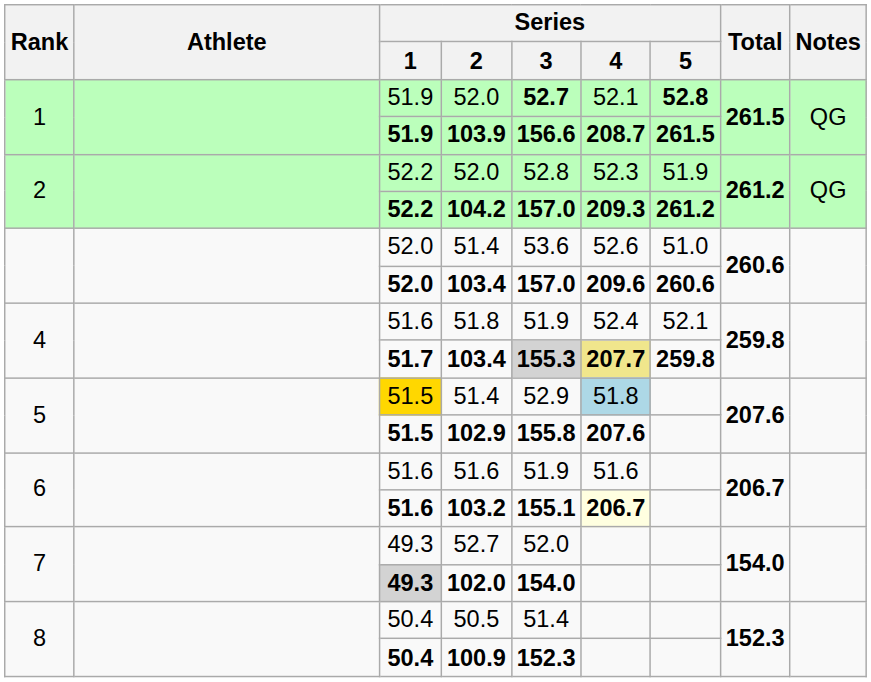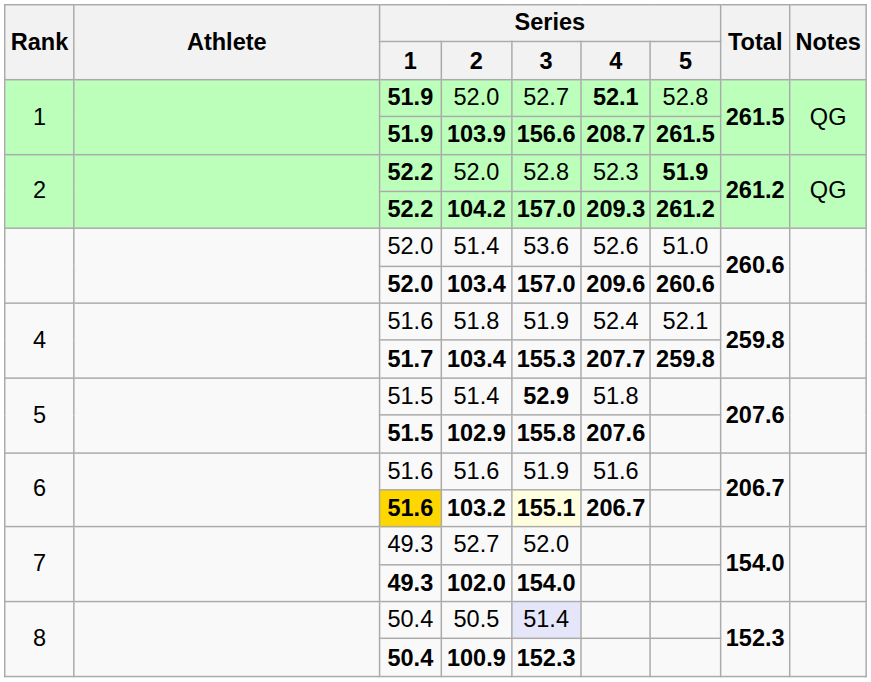(410, 97) normal -> (410, 97) bold
(546, 97) bold -> (546, 97) normal
(616, 97) normal -> (616, 97) bold
(685, 97) bold -> (685, 97) normal
(410, 172) normal -> (410, 172) bold
(685, 172) normal -> (685, 172) bold
(546, 358) lightgrey background -> (546, 358) no background
(616, 358) khaki background -> (616, 358) no background
(410, 396) gold background -> (410, 396) no background
(546, 396) normal -> (546, 396) bold
(616, 396) lightblue background -> (616, 396) no background
(410, 508) no background -> (410, 508) gold background
(546, 508) no background -> (546, 508) lightyellow background
(616, 508) lightyellow background -> (616, 508) no background
(410, 582) lightgrey background -> (410, 582) no background
(546, 619) no background -> (546, 619) lavender background
